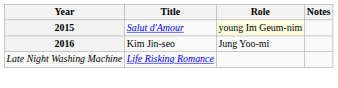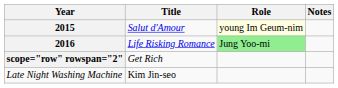(151, 43) Kim Jin-seo -> (171, 43) Life Risking Romance
(244, 43) no background -> (245, 43) lightgreen background
+ row: (65, 59)
(170, 59) Life Risking Romance -> (152, 75) Kim Jin-seo
